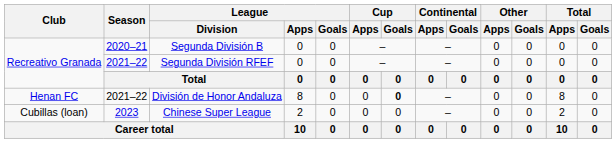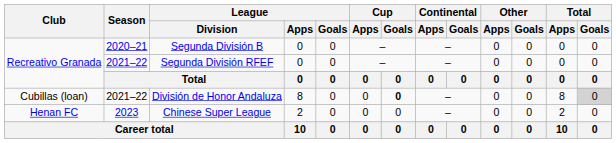(54, 96) Henan FC -> (54, 96) Cubillas (loan)
(595, 96) no background -> (595, 96) lightgrey background
(54, 113) Cubillas (loan) -> (54, 113) Henan FC
